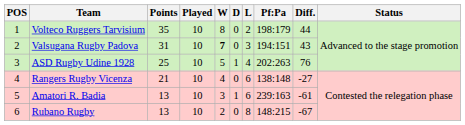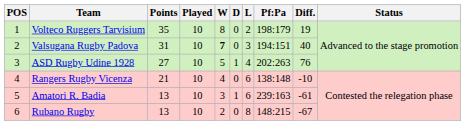(305, 29) 44 -> (305, 29) 19
(305, 46) 43 -> (305, 46) 40
(164, 62) 25 -> (164, 62) 27
(305, 79) -27 -> (305, 79) -10
